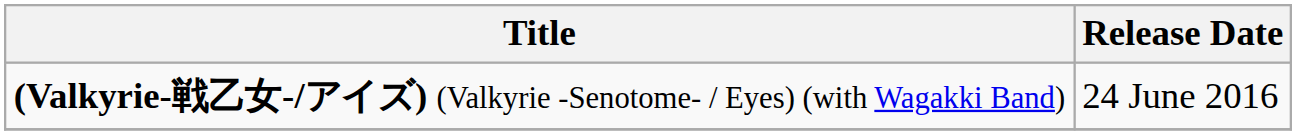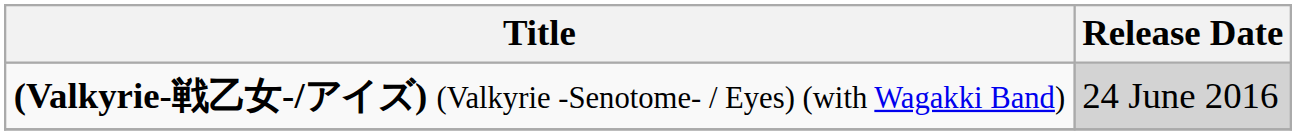(1180, 95) no background -> (1180, 95) lightgrey background
